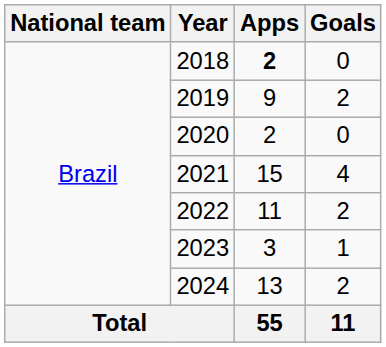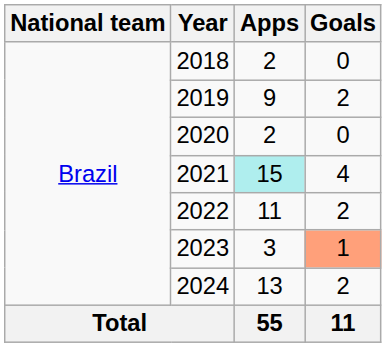(270, 60) bold -> (270, 60) normal
(270, 173) no background -> (270, 173) paleturquoise background
(343, 248) no background -> (343, 248) lightsalmon background
